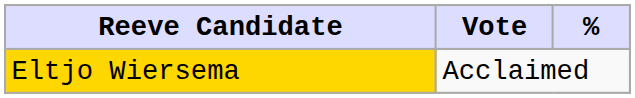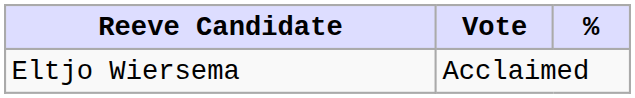(126, 71) gold background -> (126, 71) no background
